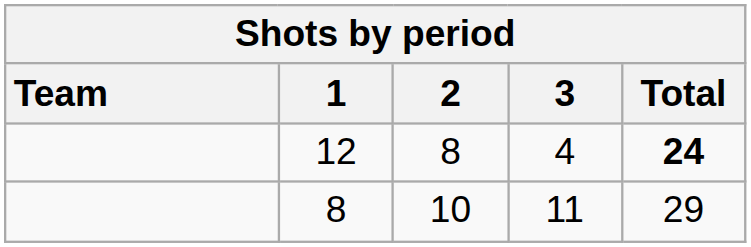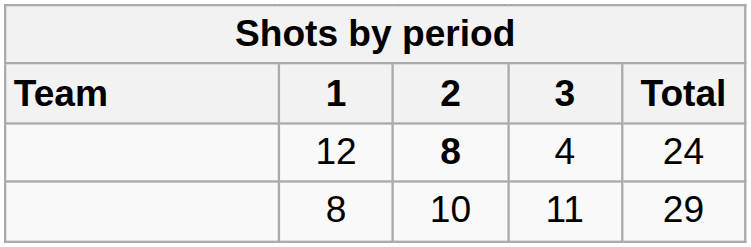(451, 151) normal -> (451, 151) bold
(683, 151) bold -> (683, 151) normal
